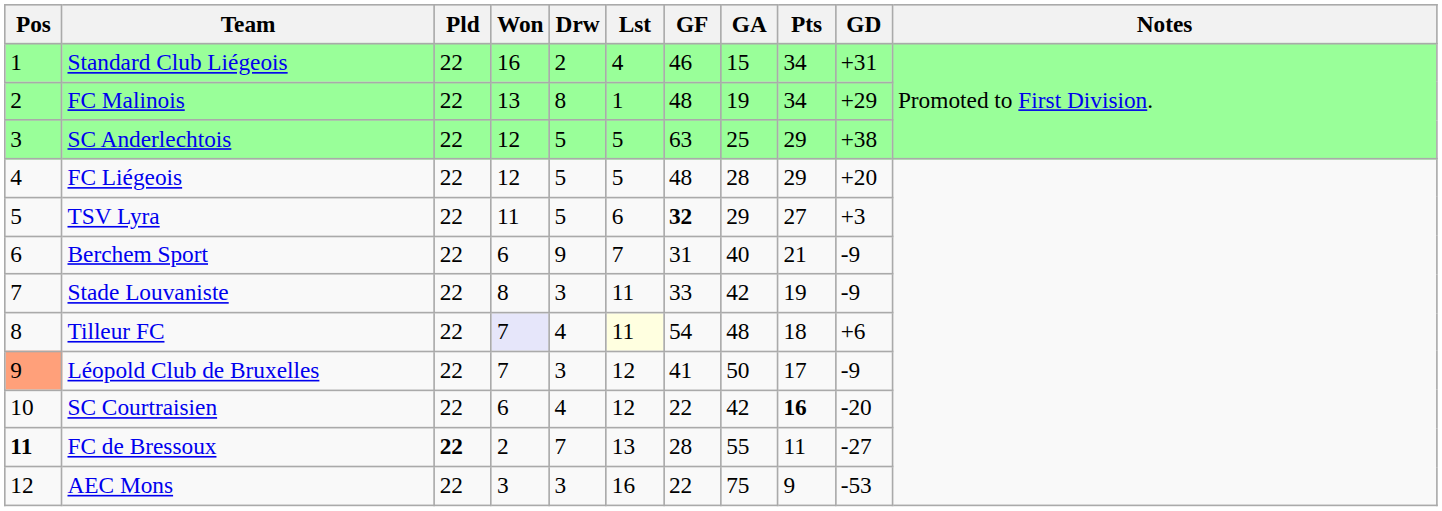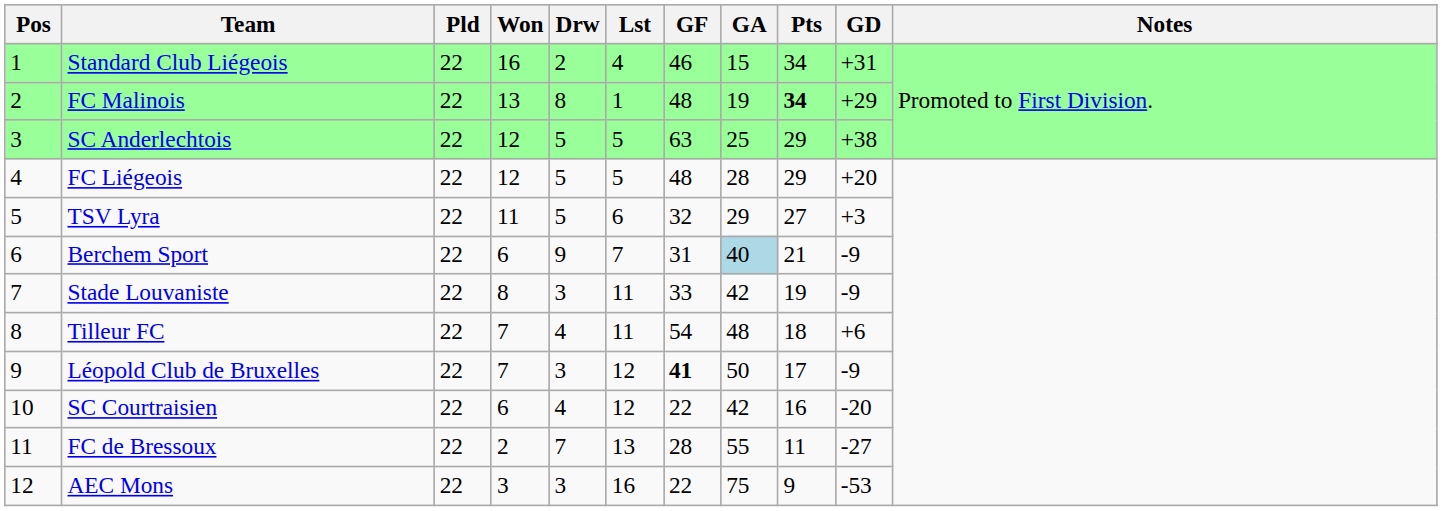(795, 101) normal -> (795, 101) bold
(681, 216) bold -> (681, 216) normal
(738, 254) no background -> (738, 254) lightblue background
(503, 331) lavender background -> (503, 331) no background
(623, 331) lightyellow background -> (623, 331) no background
(16, 370) lightsalmon background -> (16, 370) no background
(681, 370) normal -> (681, 370) bold
(795, 408) bold -> (795, 408) normal
(21, 447) bold -> (22, 447) normal
(451, 447) bold -> (451, 447) normal
